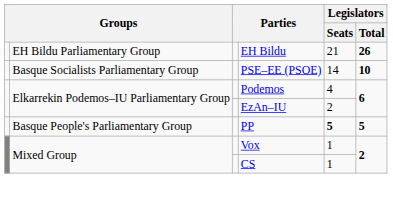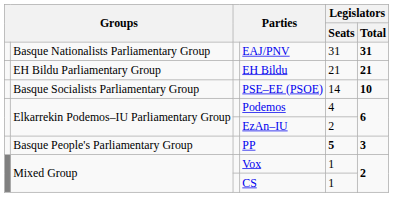+ row: (266, 51)
(365, 51) 26 -> (366, 70) 21
(362, 126) 5 -> (363, 145) 3
